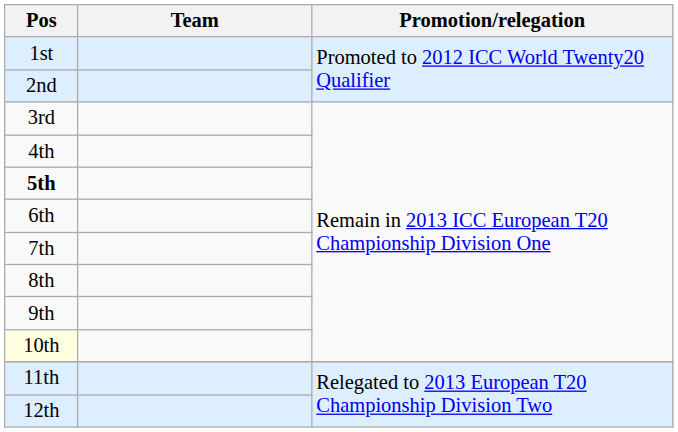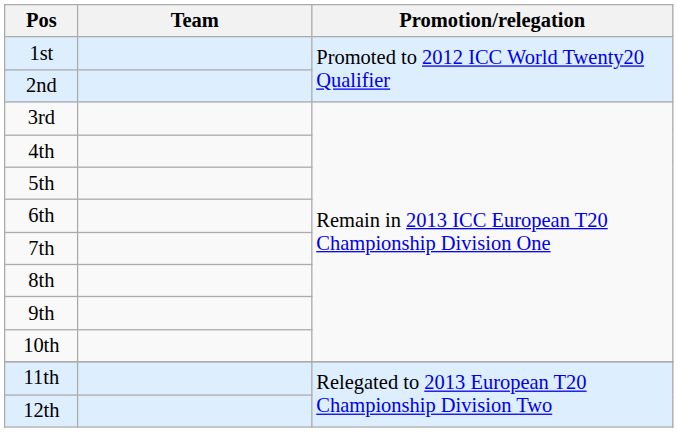(41, 183) bold -> (41, 183) normal
(41, 345) lightyellow background -> (41, 345) no background
